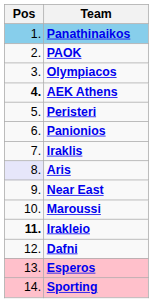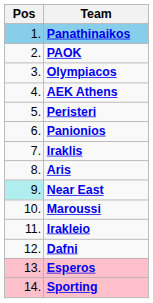(36, 92) bold -> (36, 92) normal
(36, 170) lavender background -> (36, 170) no background
(36, 190) no background -> (36, 190) paleturquoise background
(33, 229) bold -> (33, 229) normal
